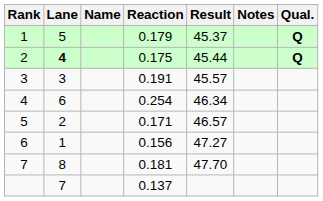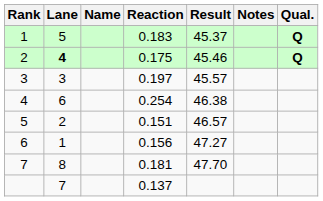(155, 36) 0.179 -> (155, 36) 0.183
(210, 57) 45.44 -> (210, 57) 45.46
(155, 79) 0.191 -> (155, 79) 0.197
(210, 100) 46.34 -> (210, 100) 46.38
(155, 121) 0.171 -> (155, 121) 0.151
